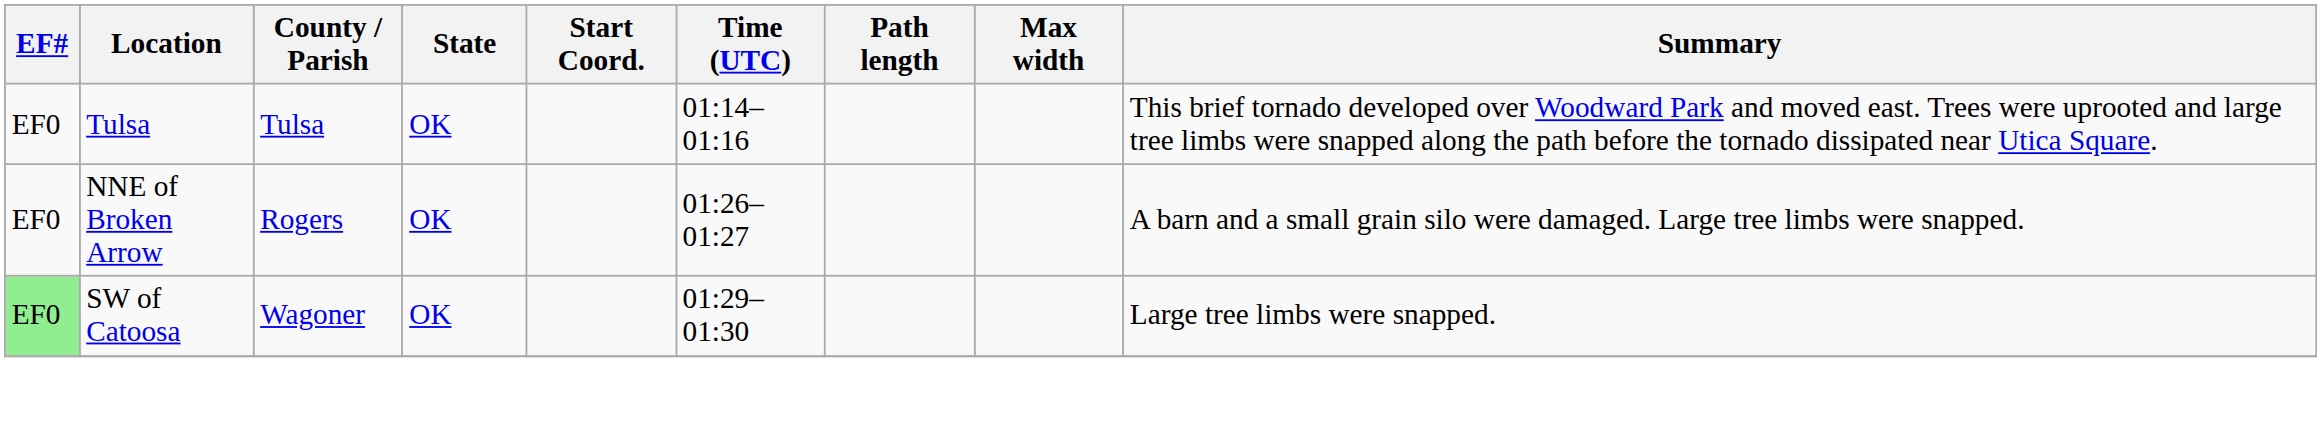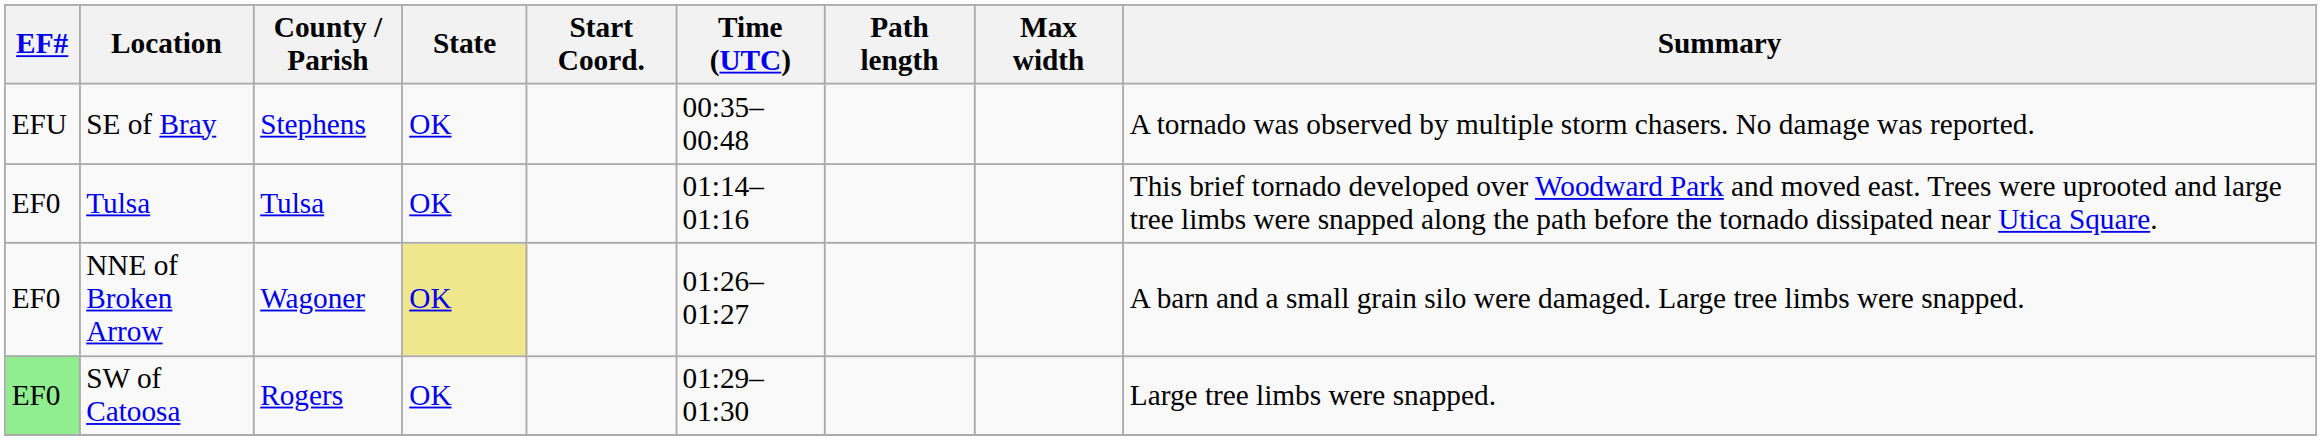+ row: (151, 123)
(302, 219) Rogers -> (313, 298) Wagoner
(430, 219) no background -> (430, 298) khaki background
(313, 315) Wagoner -> (302, 394) Rogers
